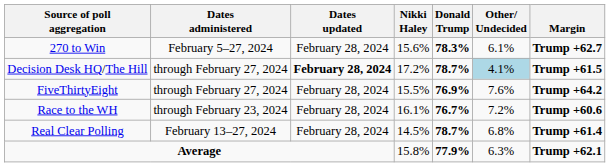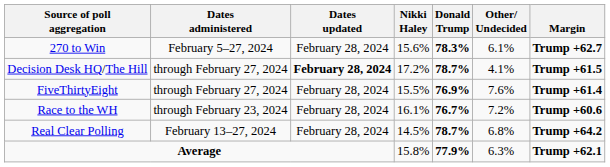(501, 69) lightblue background -> (501, 69) no background
(567, 89) Trump +64.2 -> (567, 89) Trump +61.4
(567, 131) Trump +61.4 -> (567, 131) Trump +64.2
